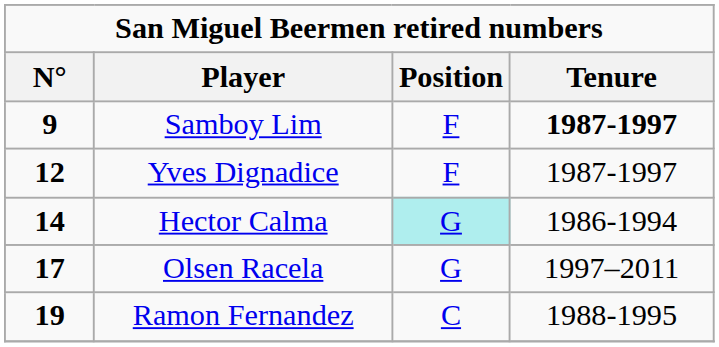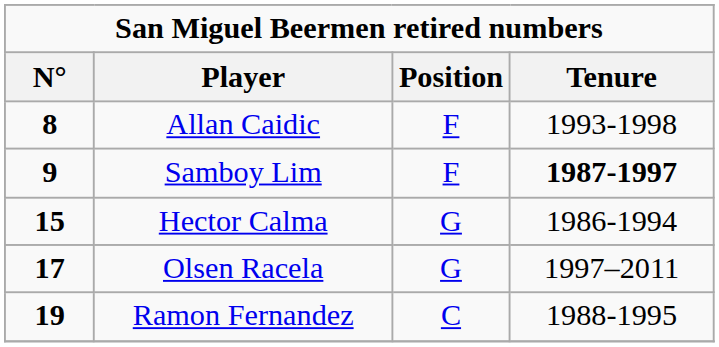+ row: (243, 124)
- row: (243, 172)
(50, 220) 14 -> (50, 220) 15
(451, 220) paleturquoise background -> (451, 220) no background
